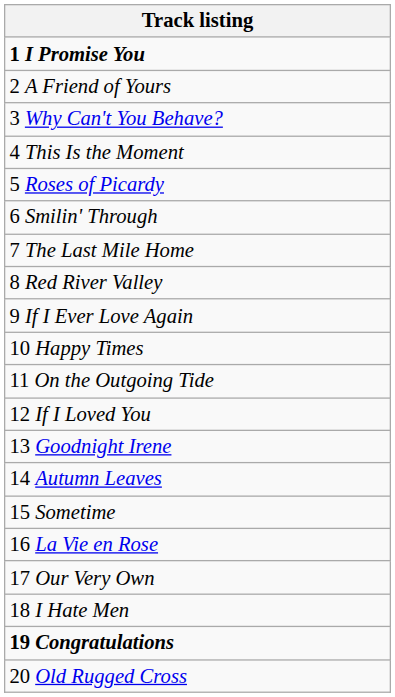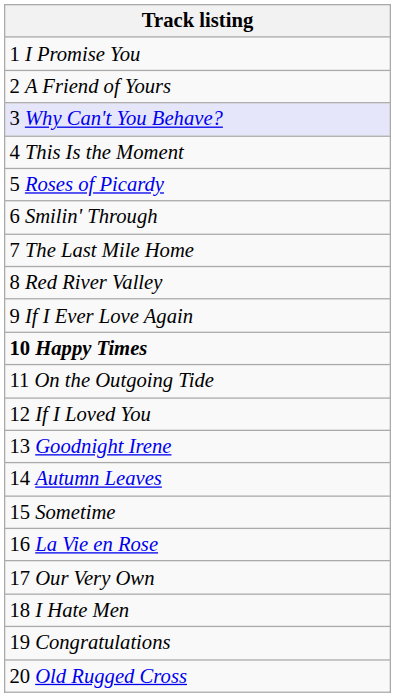(77, 53) bold -> (75, 53) normal
(116, 119) no background -> (116, 119) lavender background
(76, 348) normal -> (78, 348) bold
(92, 642) bold -> (90, 642) normal
